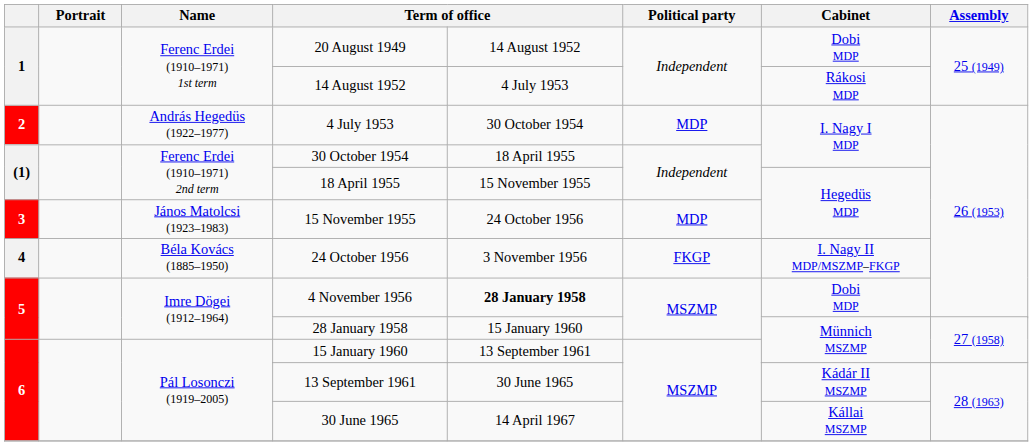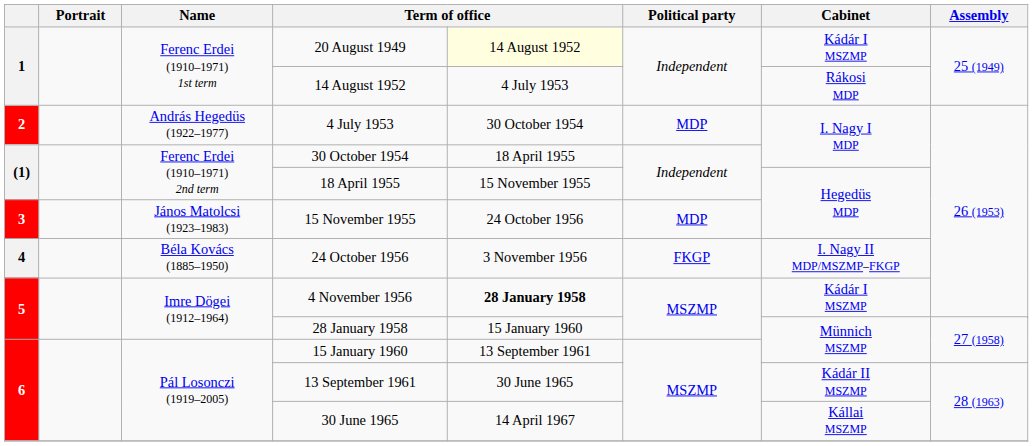(535, 46) no background -> (535, 46) lightyellow background
(846, 46) Dobi MDP -> (846, 46) Kádár I MSZMP
(846, 297) Dobi MDP -> (846, 297) Kádár I MSZMP
